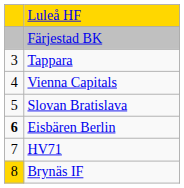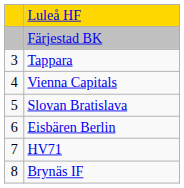(14, 127) bold -> (14, 127) normal
(14, 171) gold background -> (14, 171) no background
